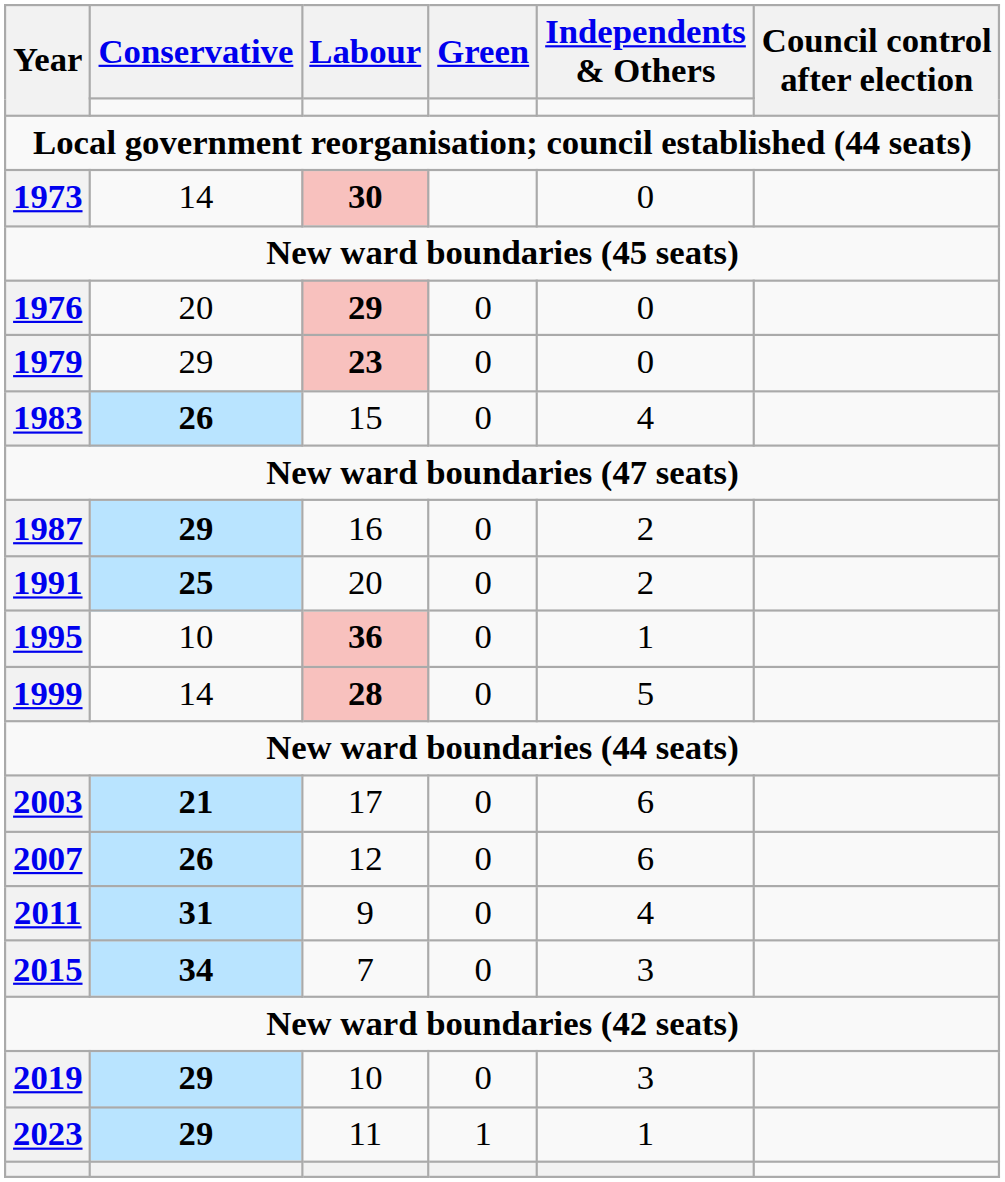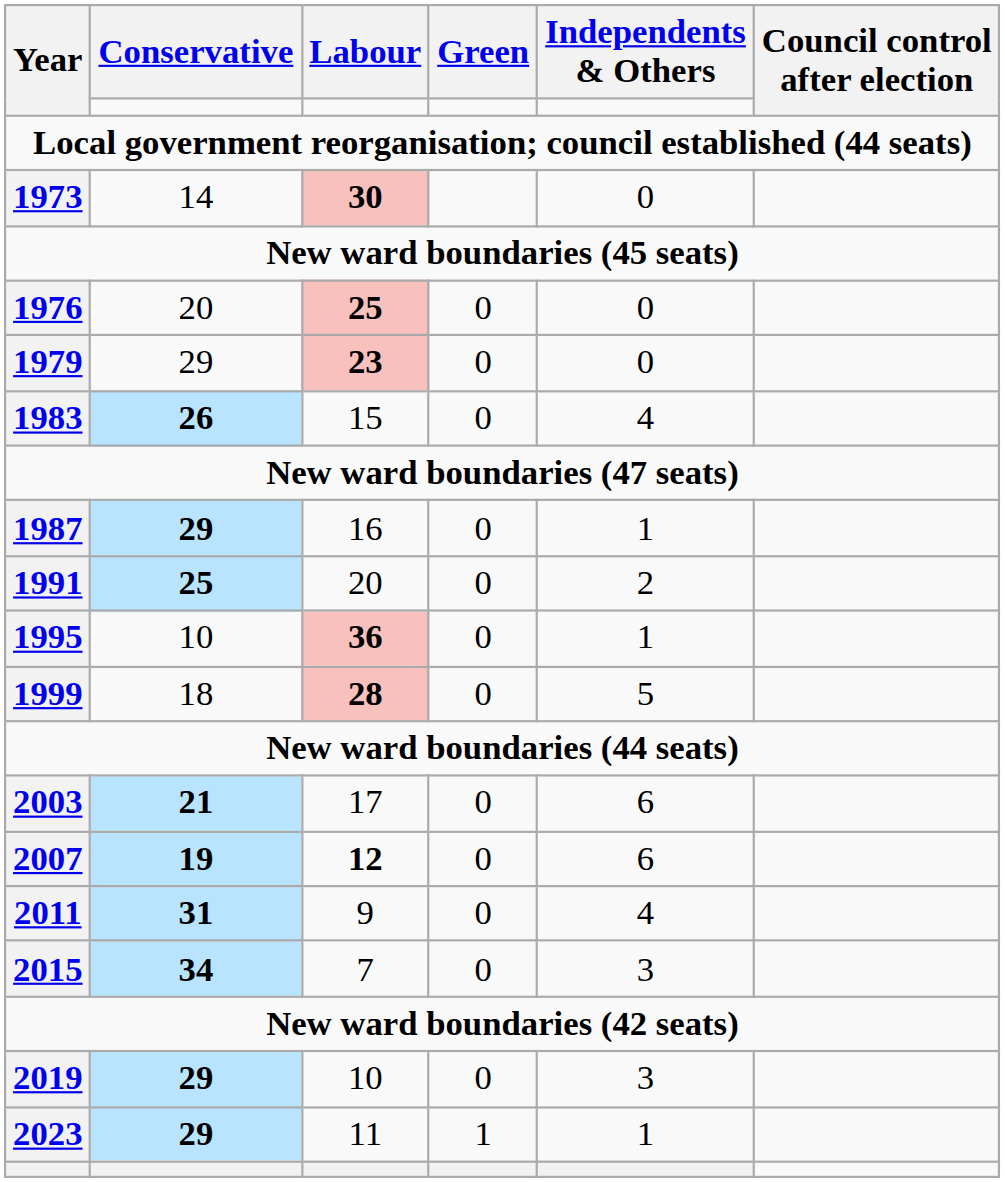(365, 307) 29 -> (365, 307) 25
(646, 527) 2 -> (646, 527) 1
(196, 692) 14 -> (196, 692) 18
(196, 857) 26 -> (196, 857) 19
(365, 857) normal -> (365, 857) bold
